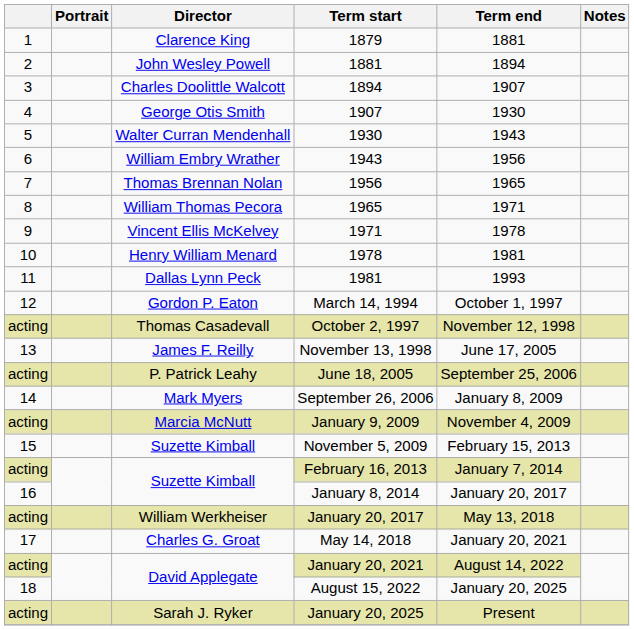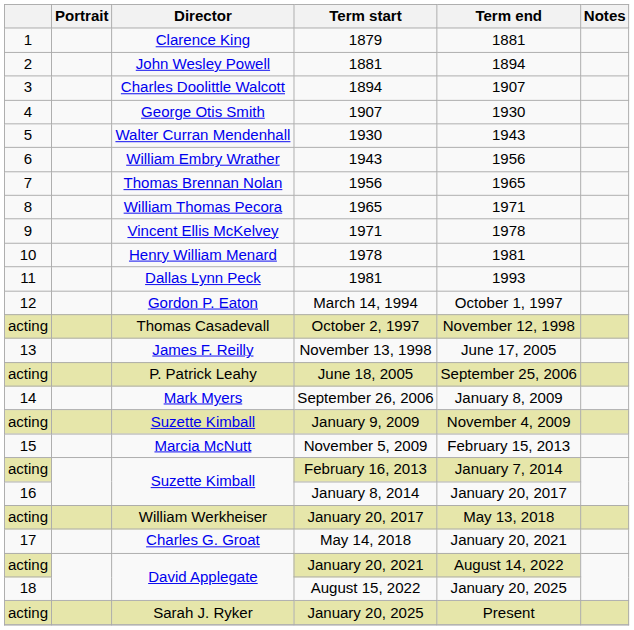(203, 421) Marcia McNutt -> (203, 421) Suzette Kimball
(203, 445) Suzette Kimball -> (203, 445) Marcia McNutt
